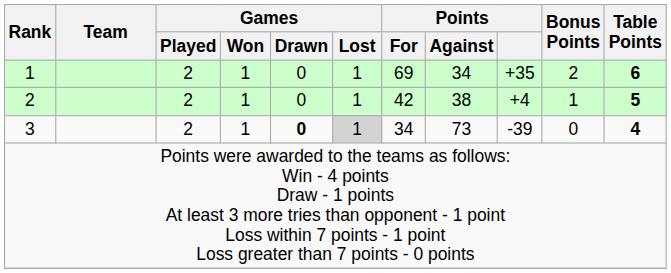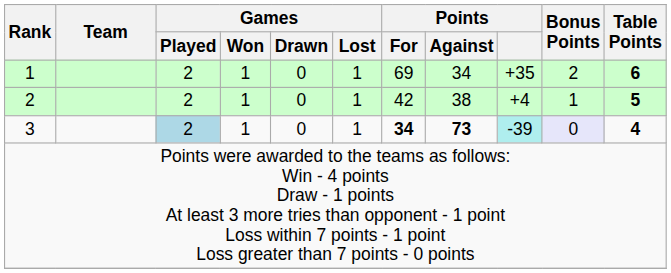(188, 128) no background -> (188, 128) lightblue background
(301, 128) bold -> (301, 128) normal
(357, 128) lightgrey background -> (357, 128) no background
(404, 128) normal -> (404, 128) bold
(462, 128) normal -> (462, 128) bold
(520, 128) no background -> (520, 128) paleturquoise background
(573, 128) no background -> (573, 128) lavender background
